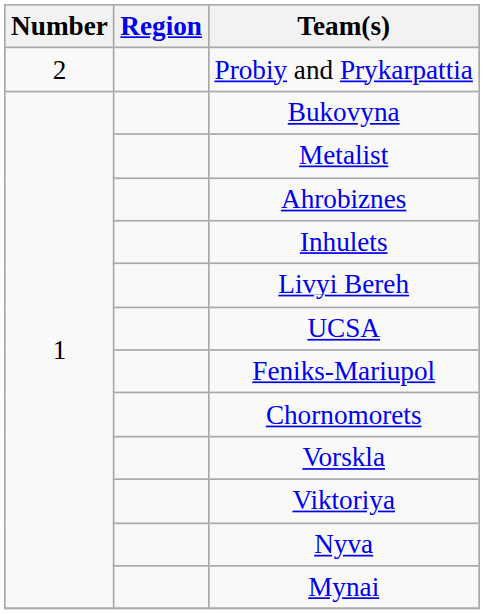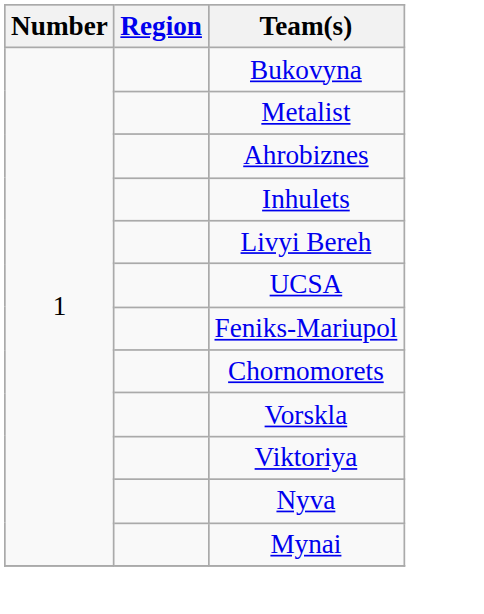- row: (344, 69)
